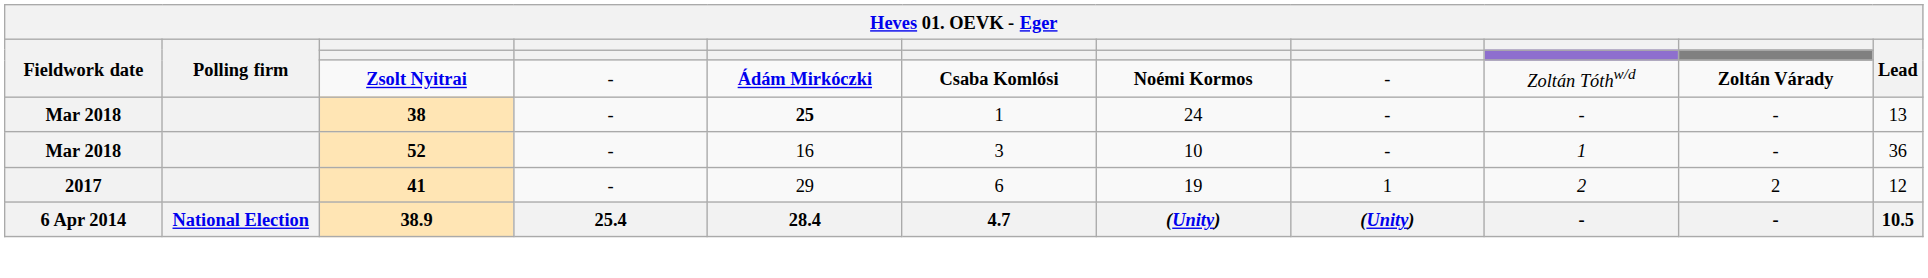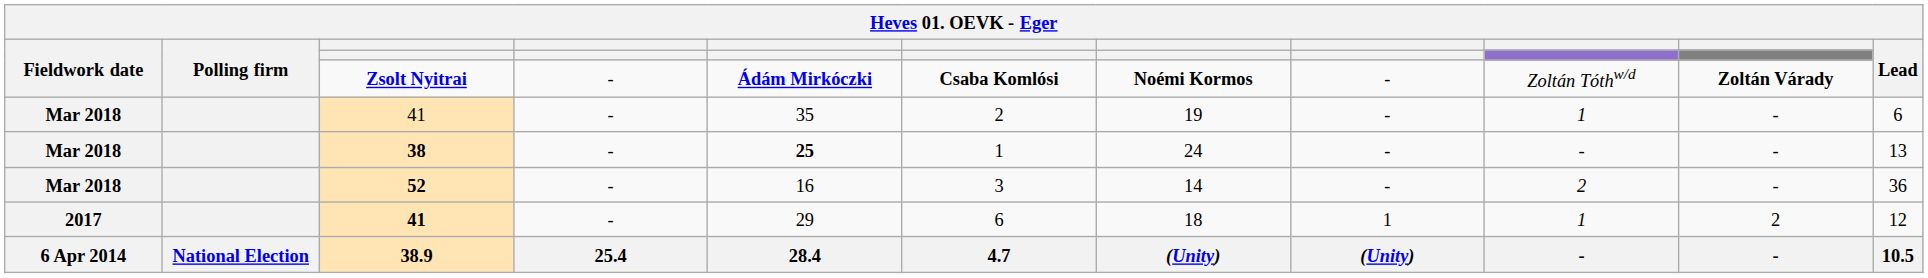+ row: (83, 115)
(1193, 150) 10 -> (1193, 185) 14
(1582, 150) 1 -> (1582, 185) 2
(1193, 185) 19 -> (1193, 220) 18
(1582, 185) 2 -> (1582, 220) 1
